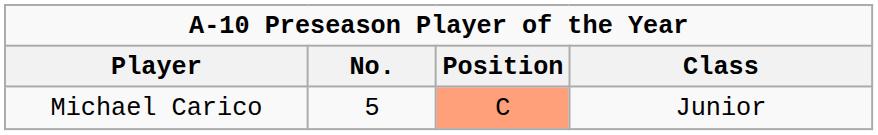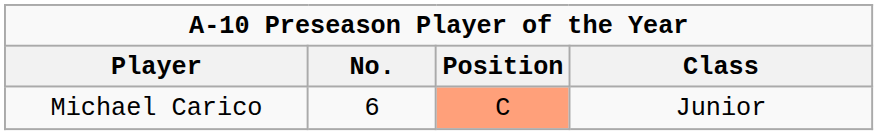(372, 108) 5 -> (372, 108) 6
